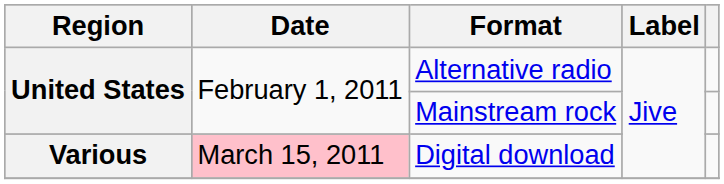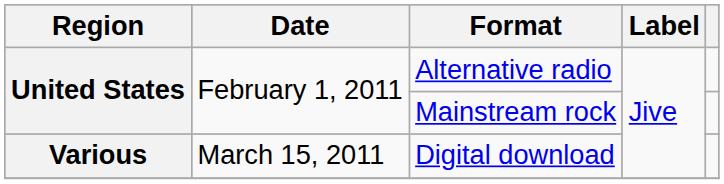(291, 155) pink background -> (291, 155) no background
